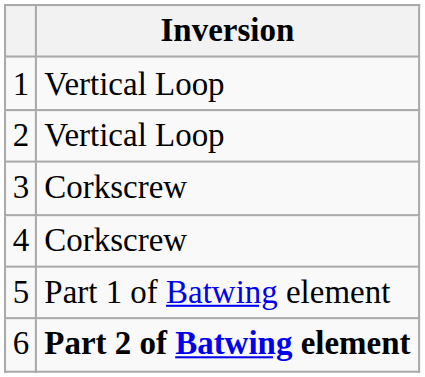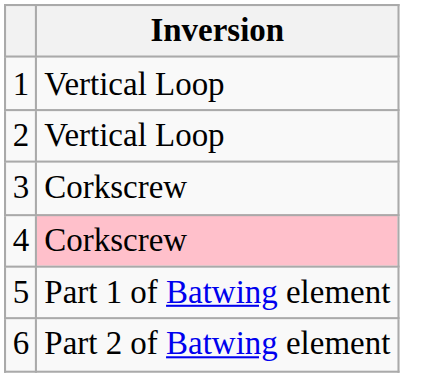(116, 239) no background -> (116, 239) pink background
(227, 344) bold -> (217, 344) normal
